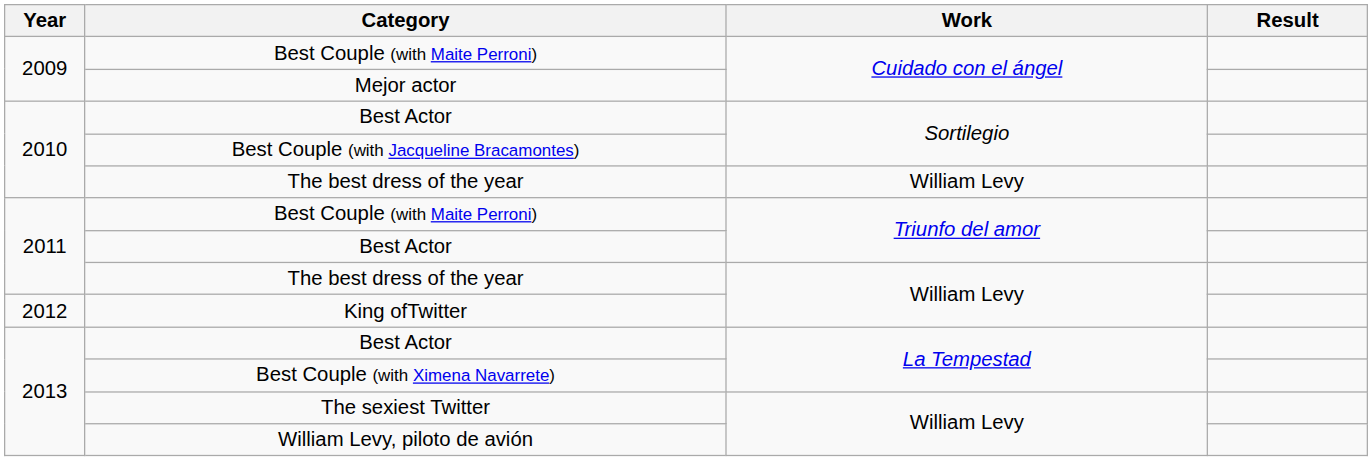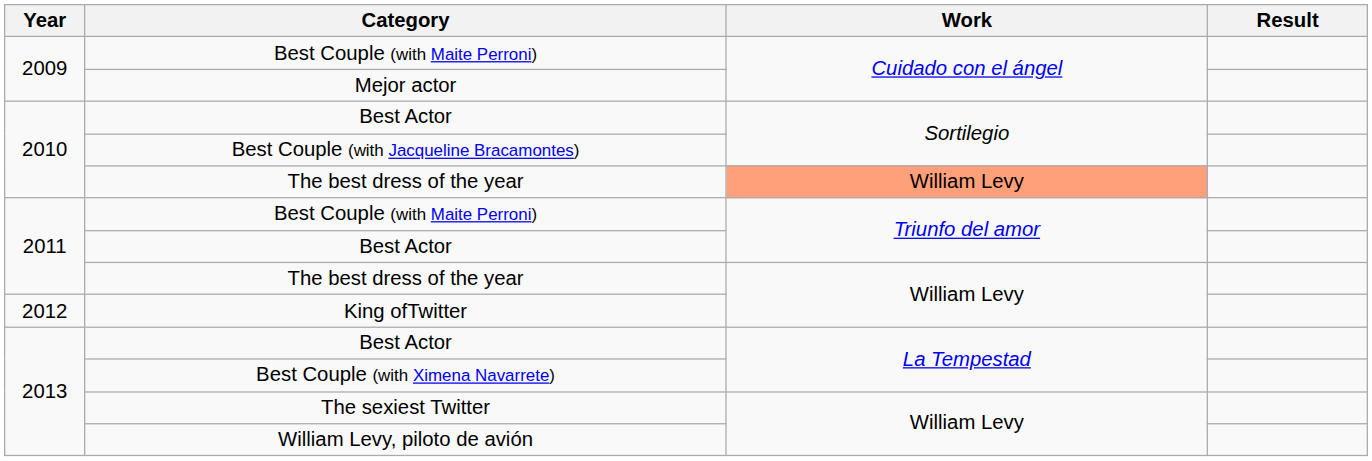(967, 181) no background -> (967, 181) lightsalmon background
